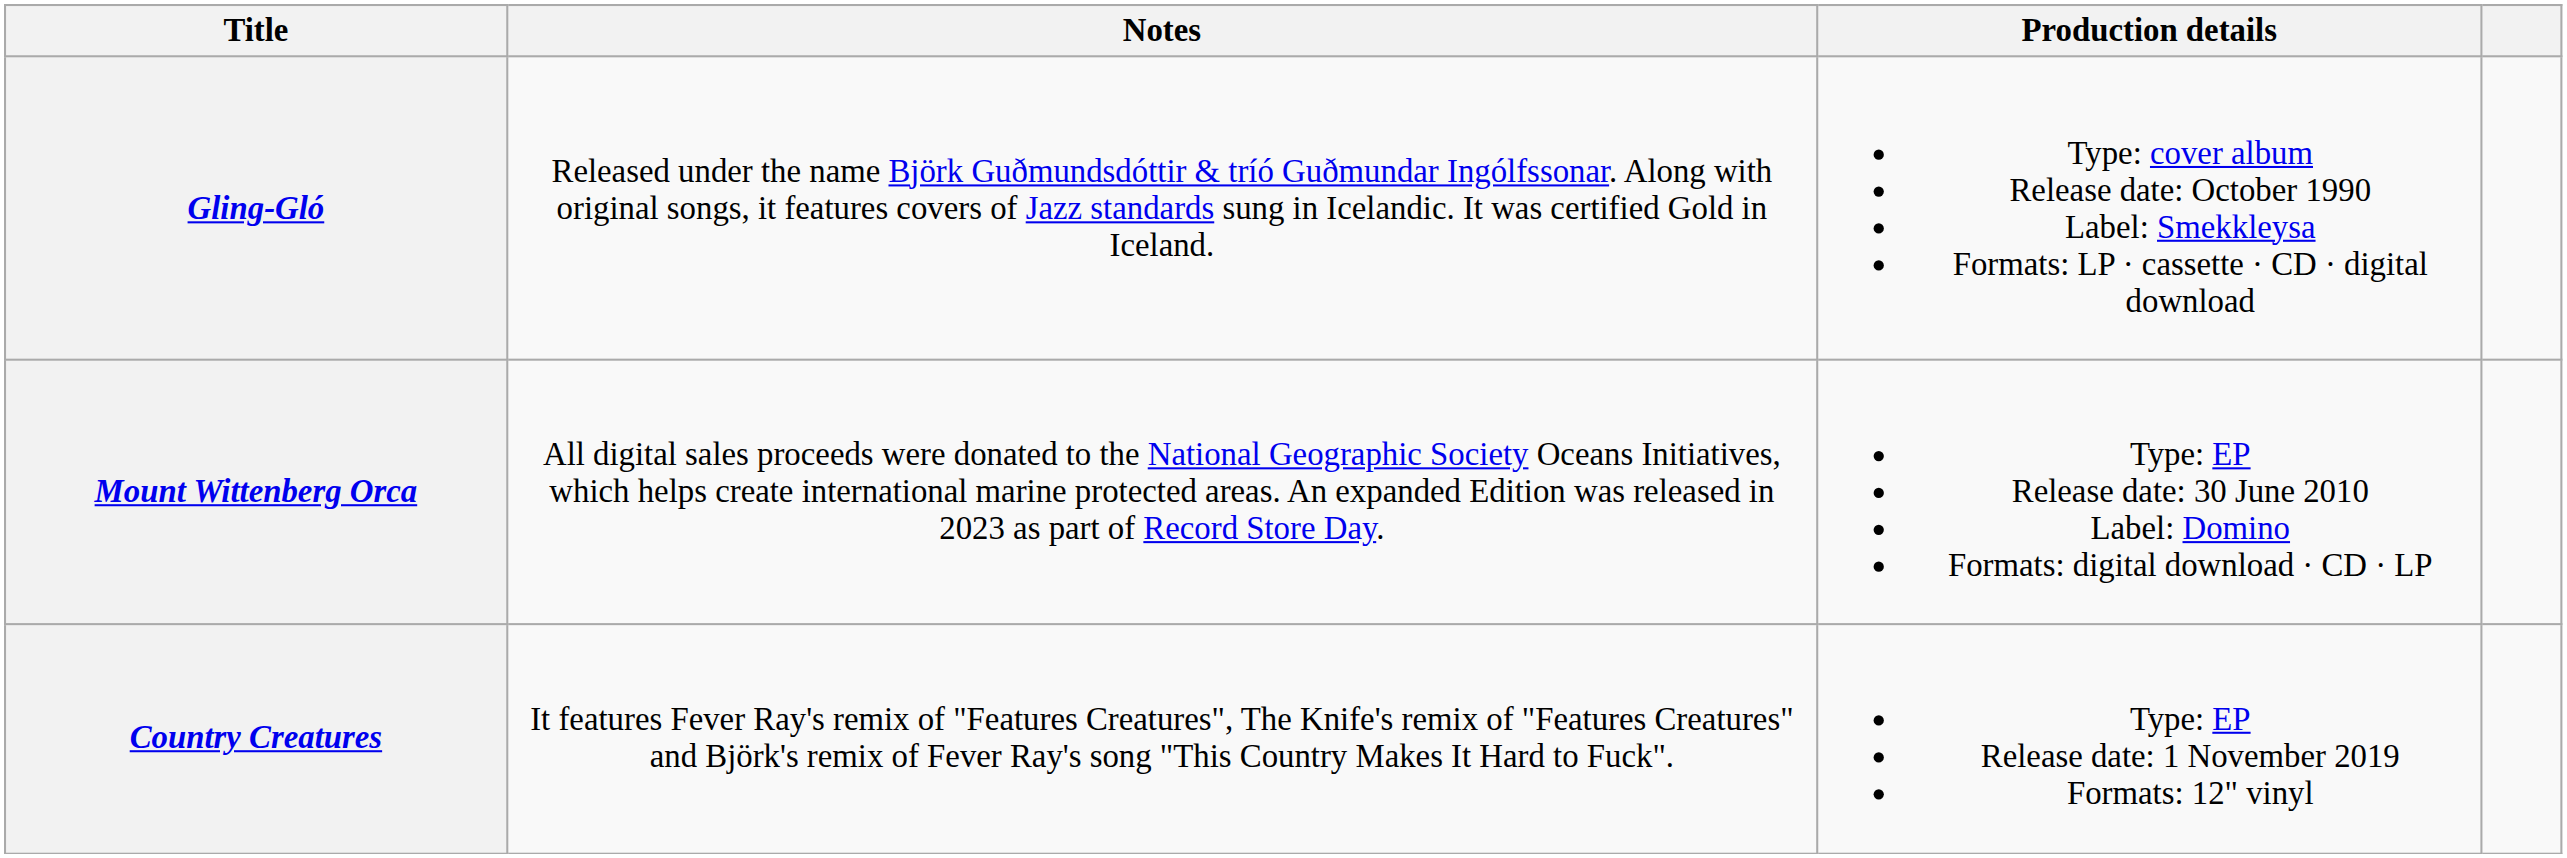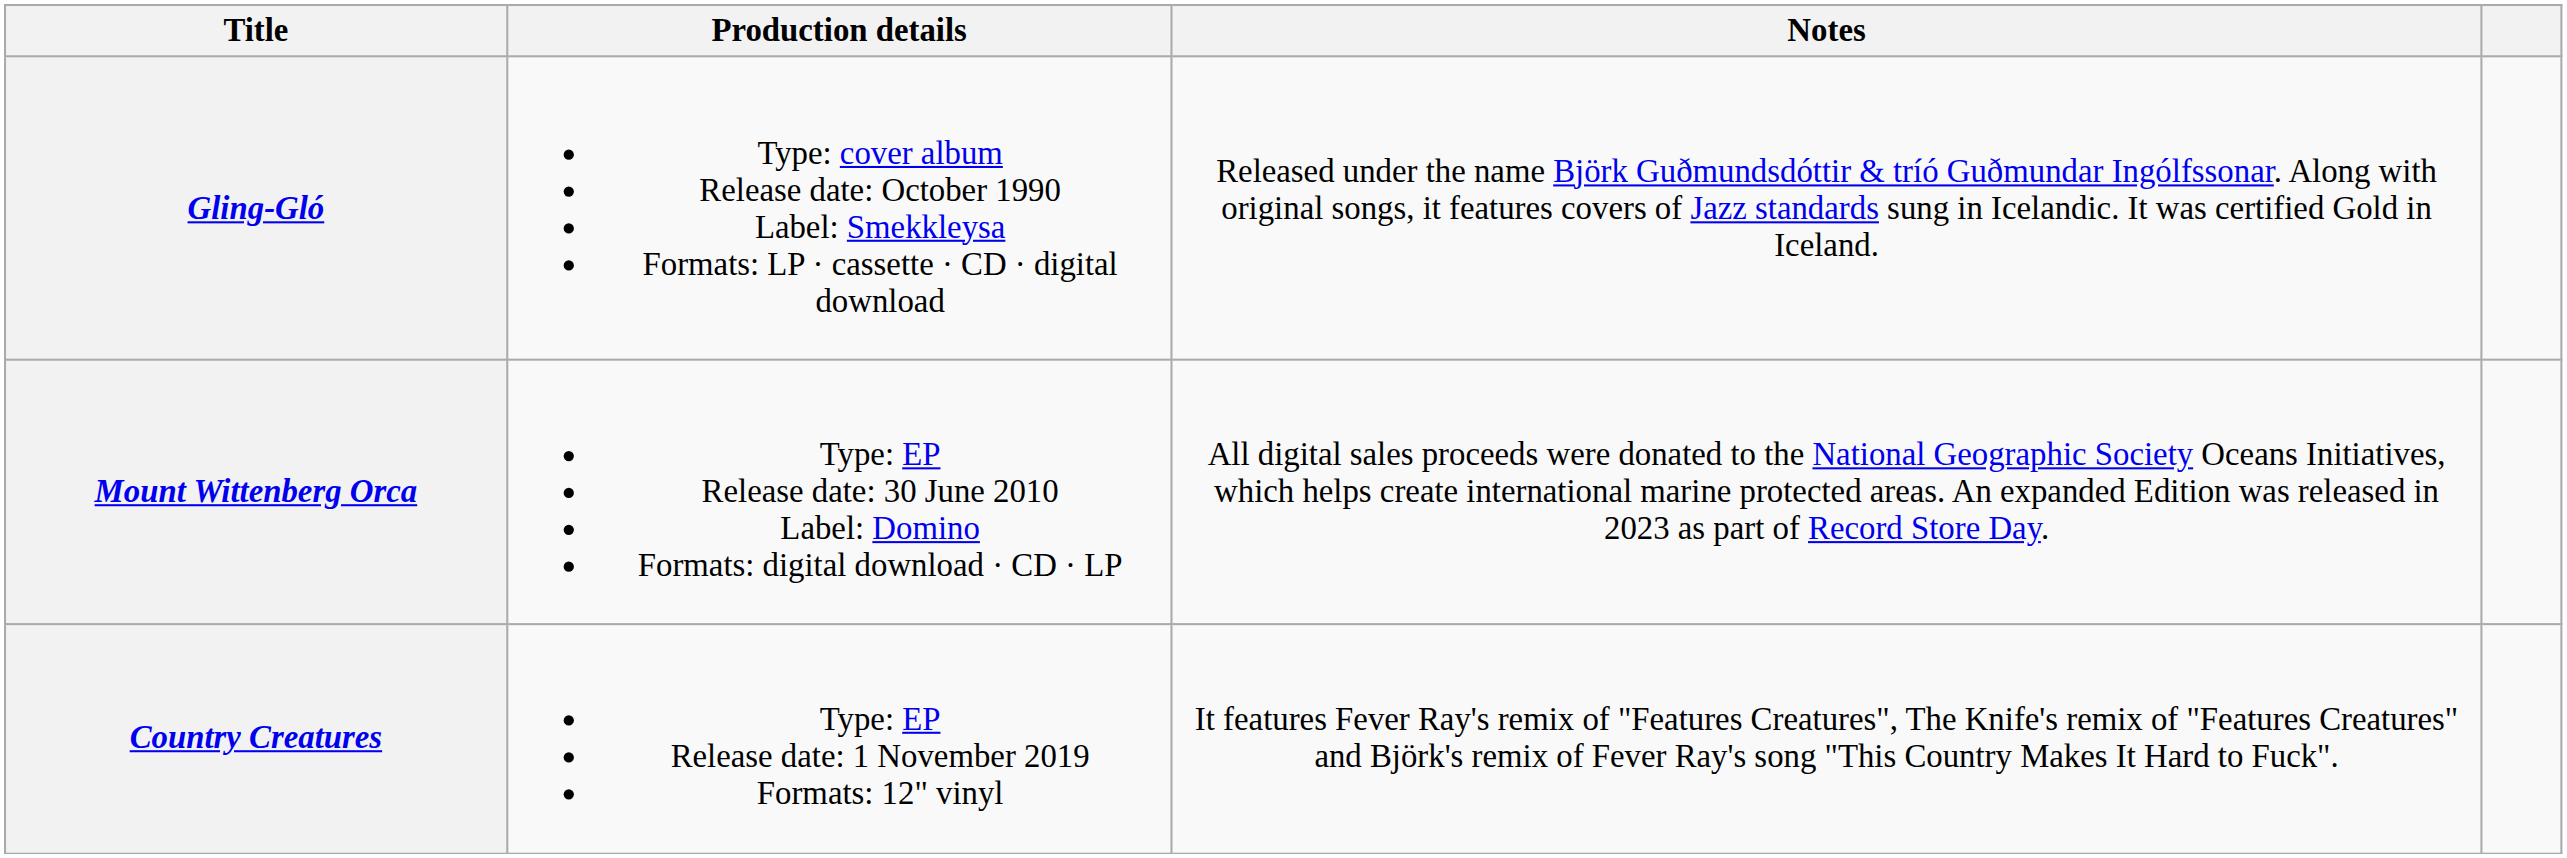columns swapped: (2149, 30) <-> (1162, 30)
